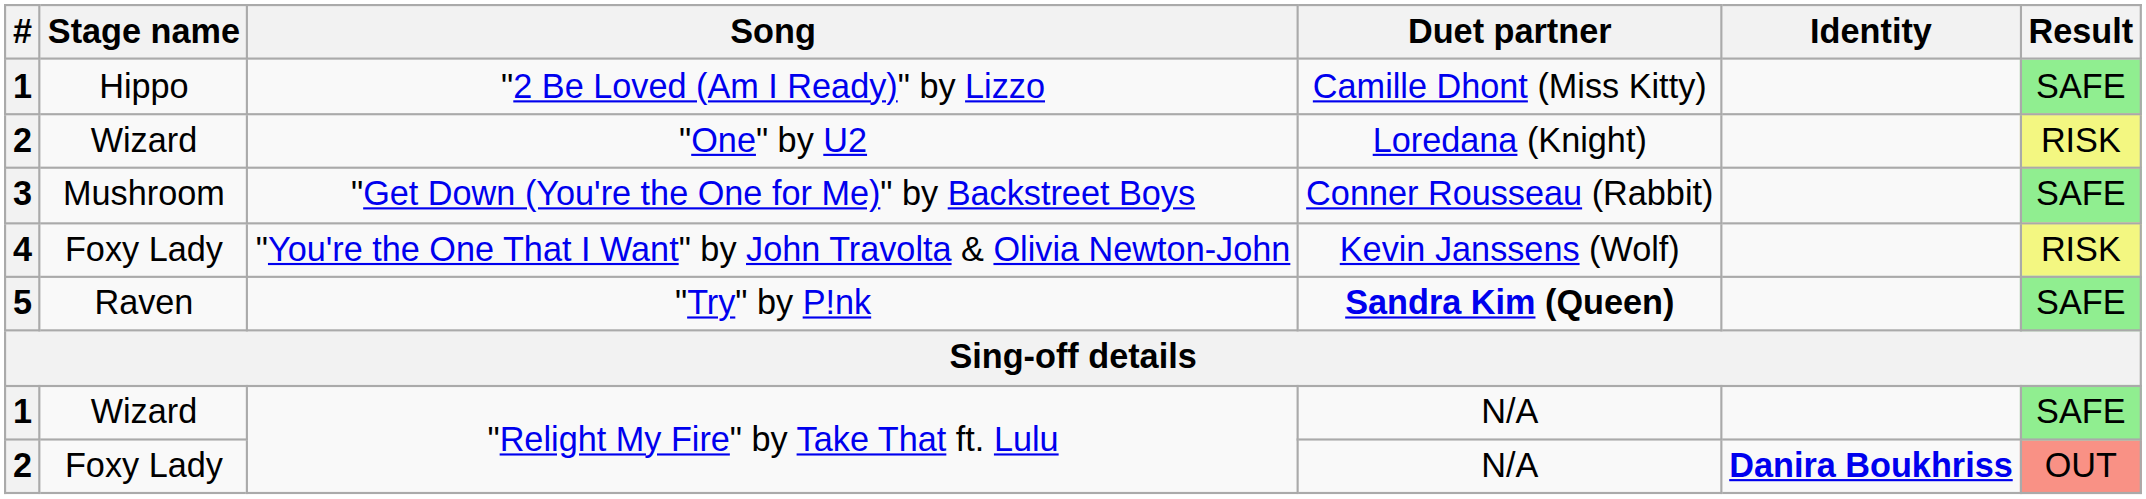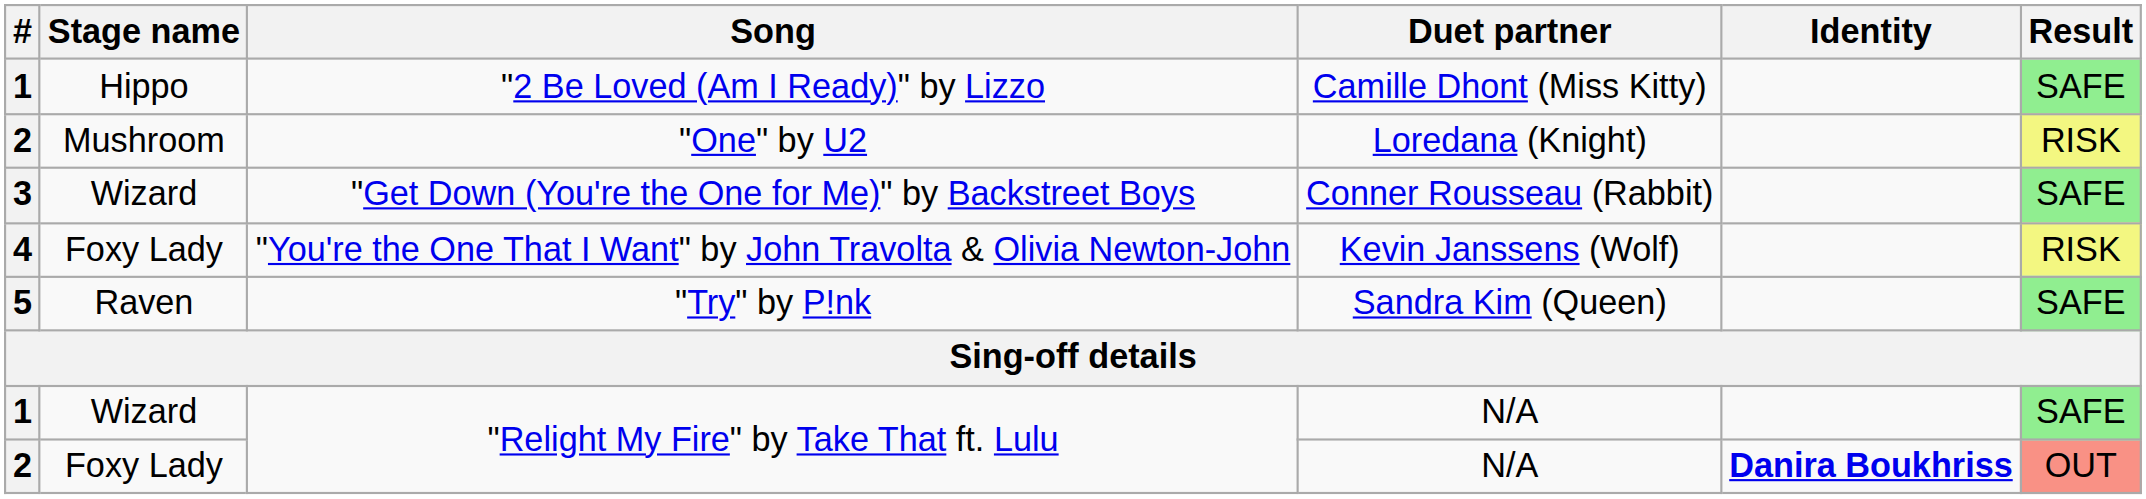(144, 140) Wizard -> (144, 140) Mushroom
(144, 194) Mushroom -> (144, 194) Wizard
(1510, 303) bold -> (1510, 303) normal
